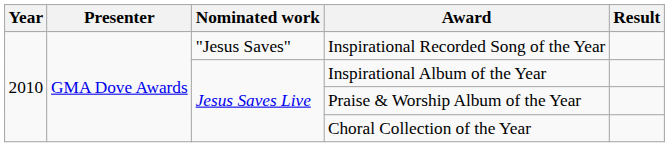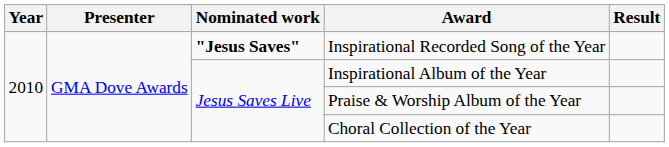(243, 45) normal -> (248, 45) bold
